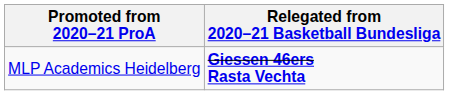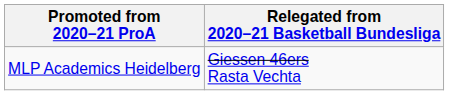(261, 68) bold -> (258, 68) normal
